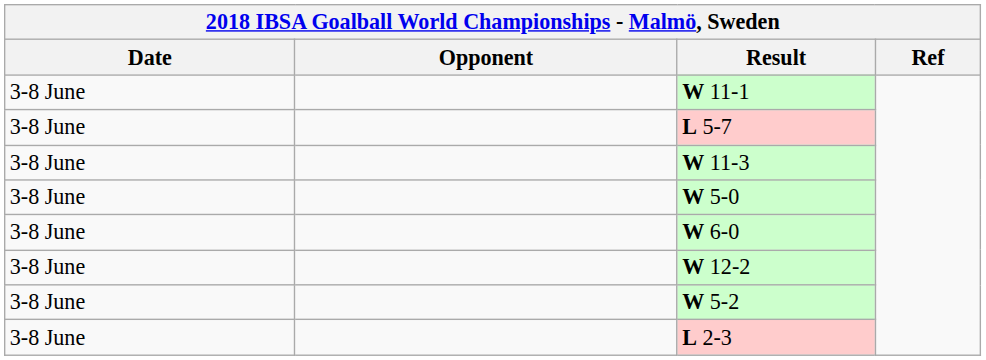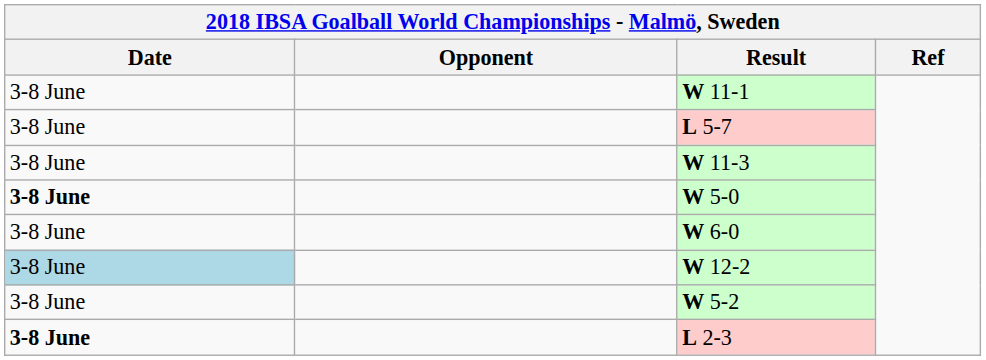(47, 197) normal -> (50, 197) bold
(47, 267) no background -> (47, 267) lightblue background
(47, 337) normal -> (50, 337) bold
